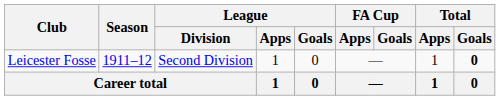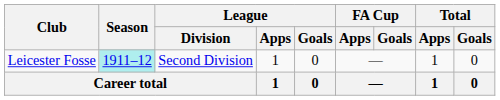(127, 60) no background -> (127, 60) paleturquoise background
(474, 60) bold -> (474, 60) normal
